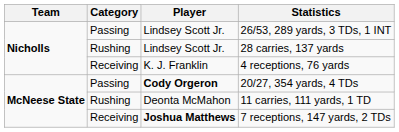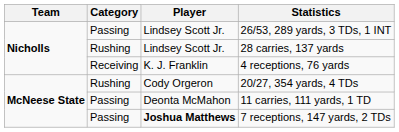(110, 83) Passing -> (110, 83) Rushing
(181, 83) bold -> (178, 83) normal
(110, 100) Rushing -> (110, 100) Passing
(114, 118) Receiving -> (110, 118) Passing
